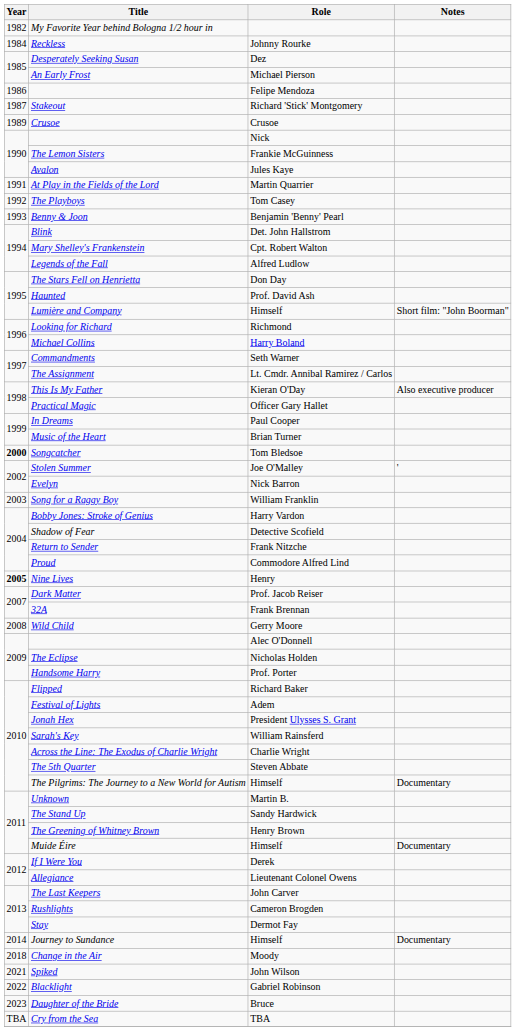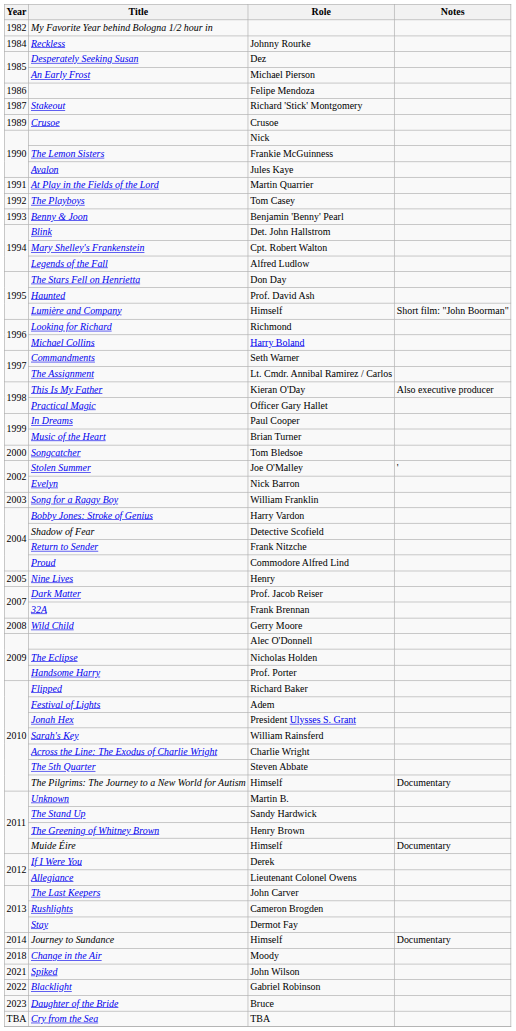(17, 452) bold -> (17, 452) normal
(17, 578) bold -> (17, 578) normal
